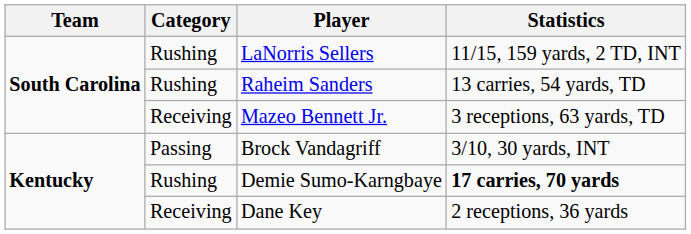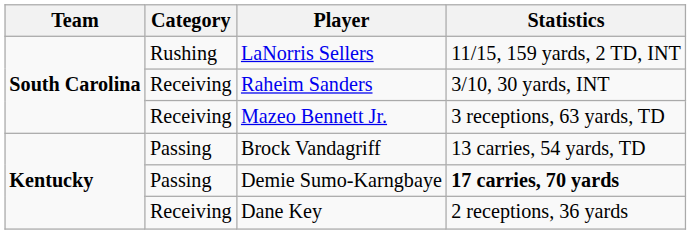(184, 84) Rushing -> (191, 84) Receiving
(548, 84) 13 carries, 54 yards, TD -> (530, 84) 3/10, 30 yards, INT
(530, 148) 3/10, 30 yards, INT -> (548, 148) 13 carries, 54 yards, TD
(184, 180) Rushing -> (181, 180) Passing
